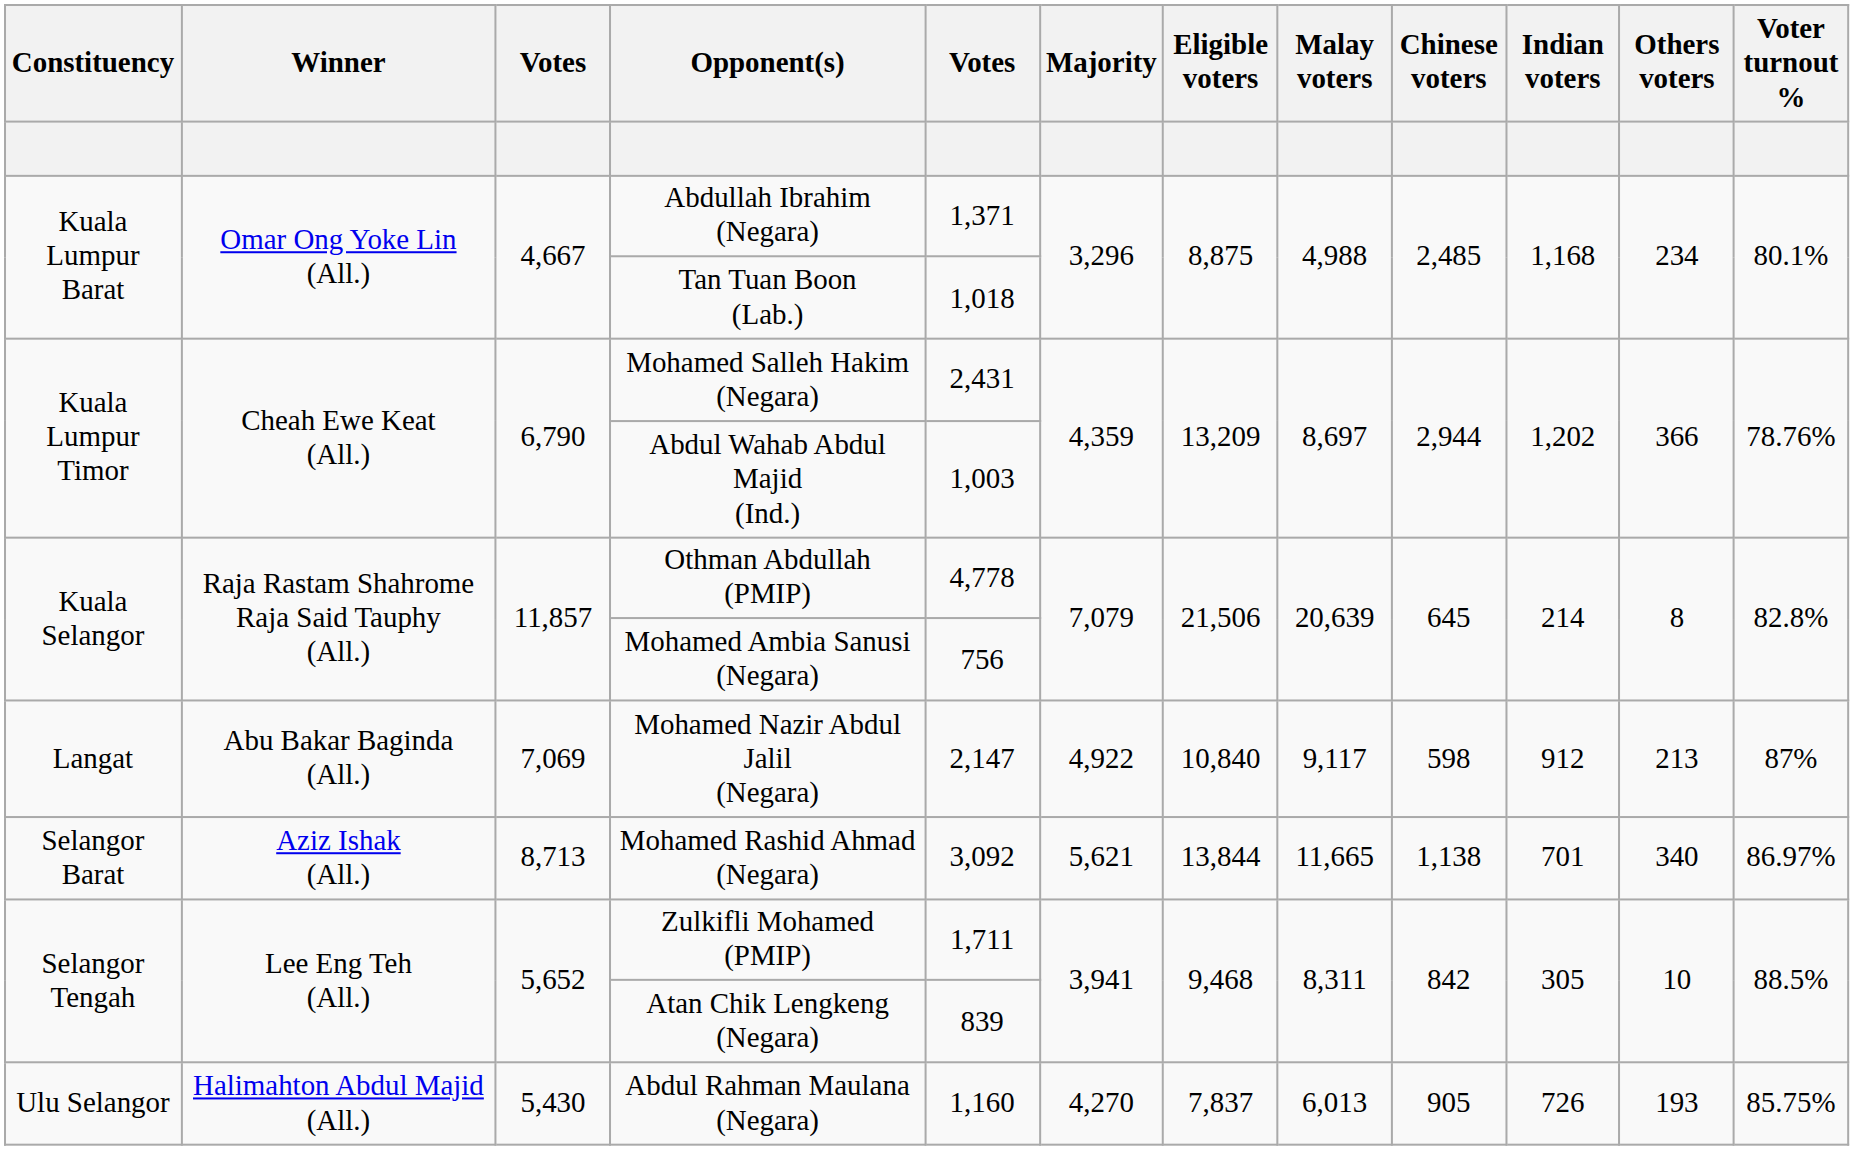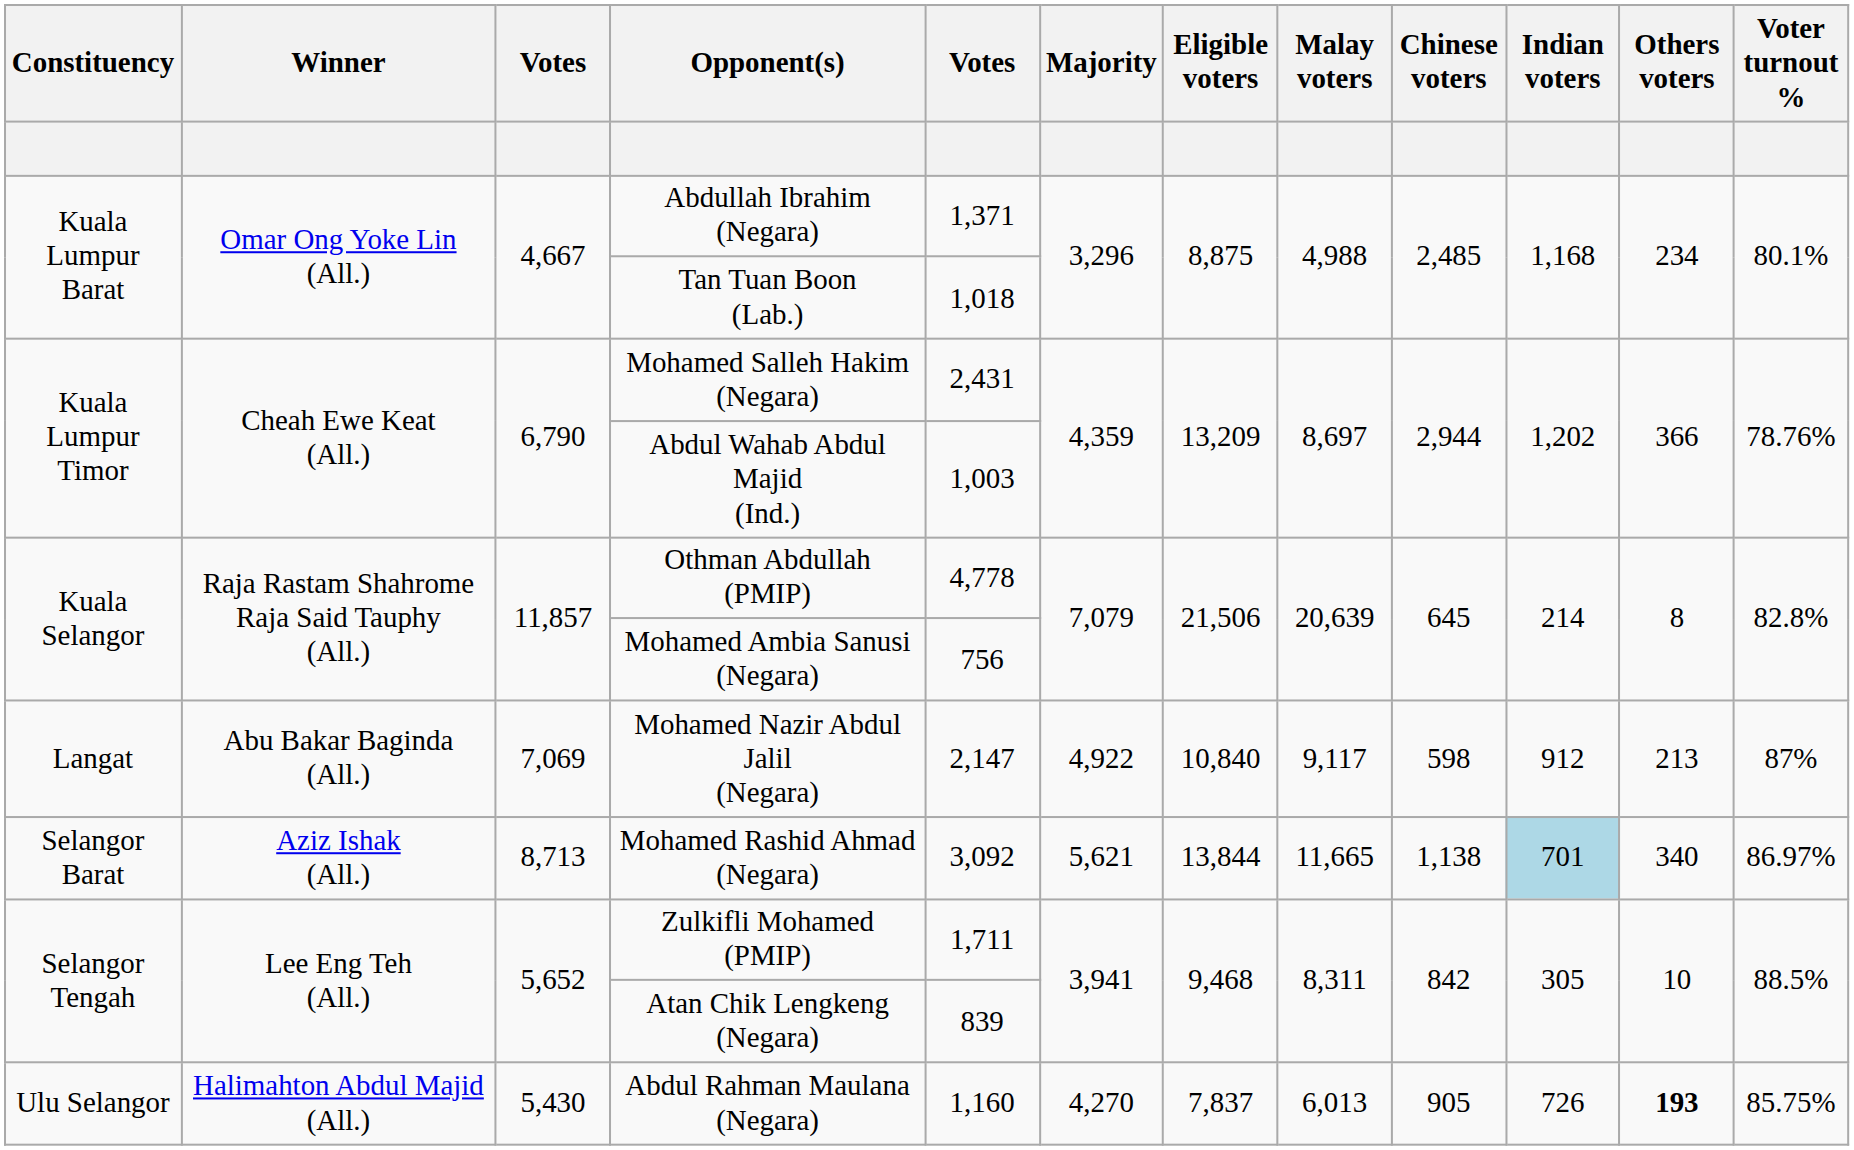(1563, 857) no background -> (1563, 857) lightblue background
(1677, 1103) normal -> (1677, 1103) bold
